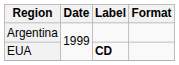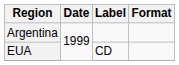(104, 51) bold -> (104, 51) normal
